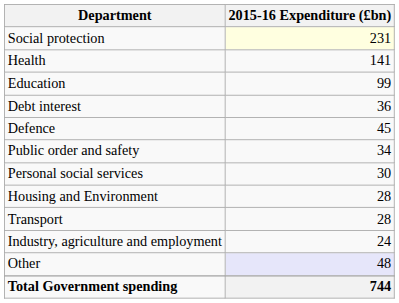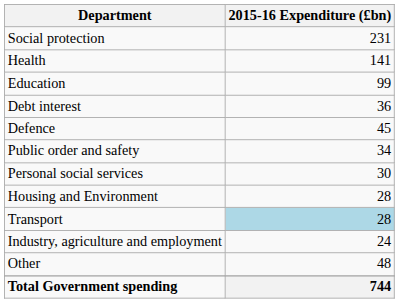(381, 38) lightyellow background -> (381, 38) no background
(384, 219) no background -> (384, 219) lightblue background
(384, 264) lavender background -> (384, 264) no background
